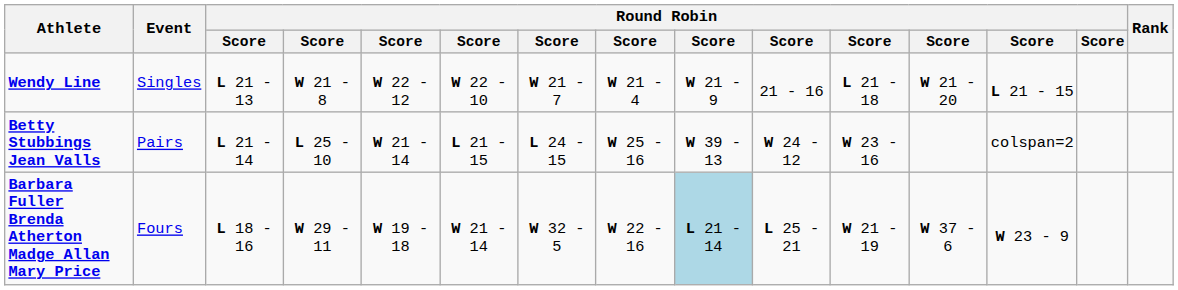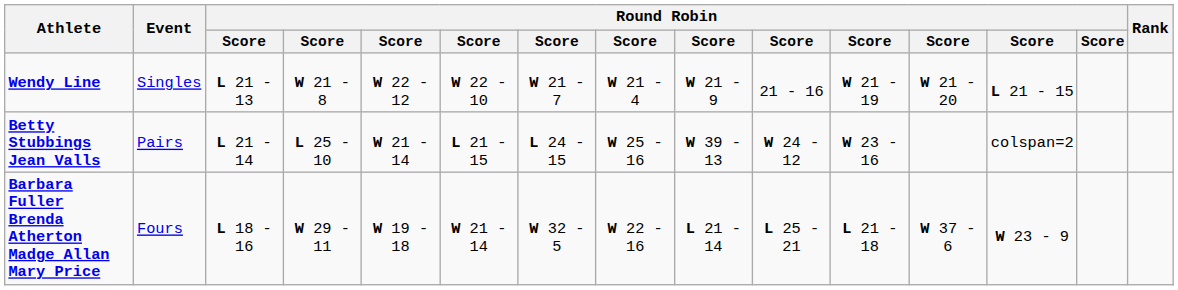(870, 92) L 21 - 18 -> (870, 92) W 21 - 19
(713, 237) lightblue background -> (713, 237) no background
(870, 237) W 21 - 19 -> (870, 237) L 21 - 18
